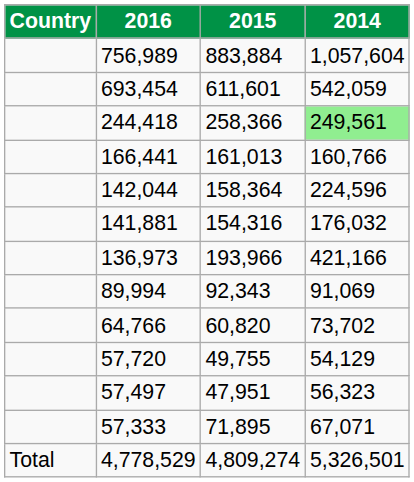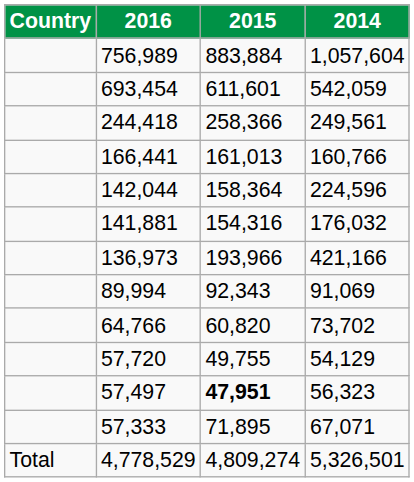(348, 122) lightgreen background -> (348, 122) no background
(238, 392) normal -> (238, 392) bold
